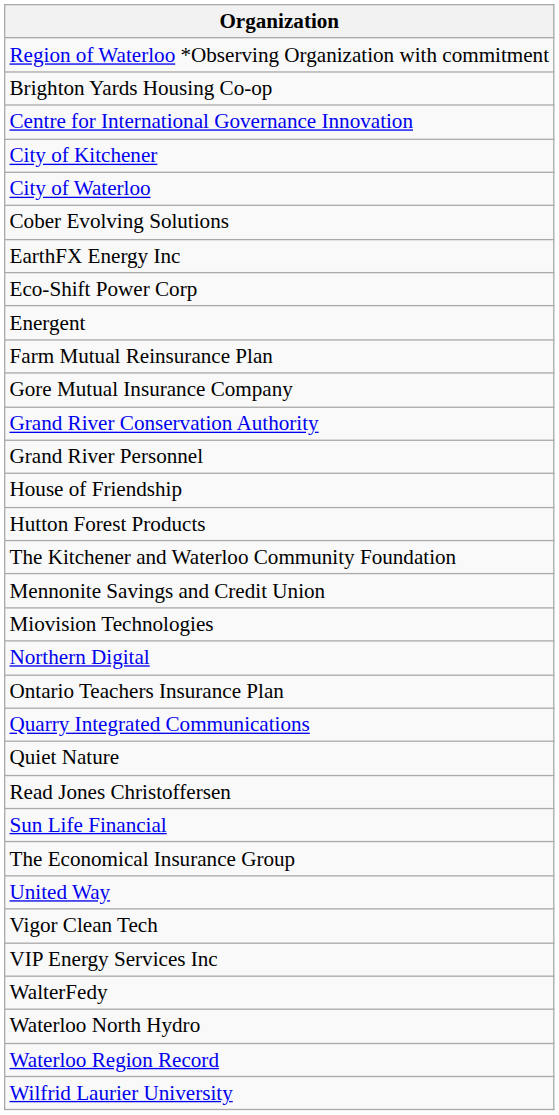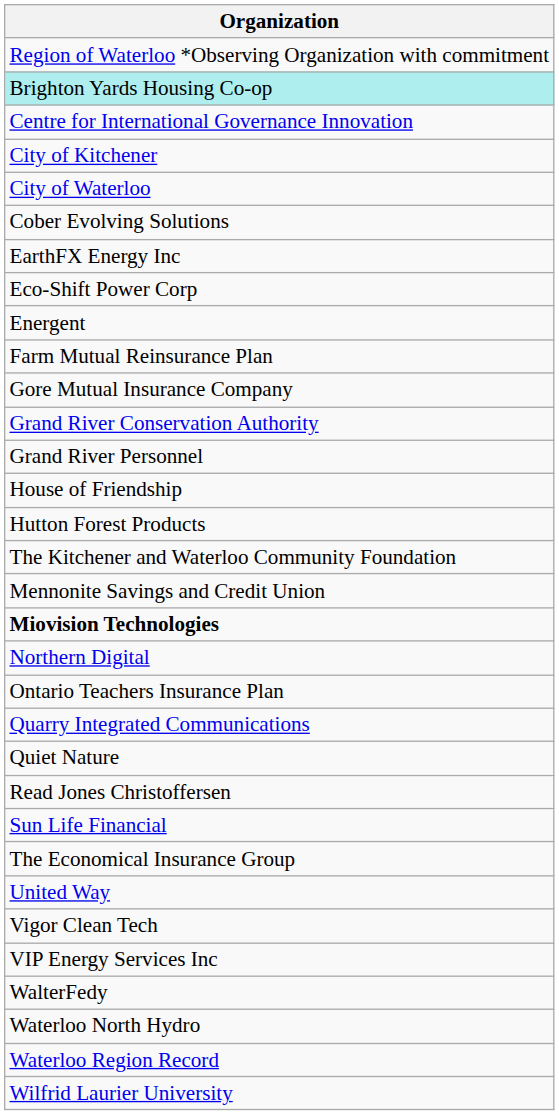(141, 88) no background -> (141, 88) paleturquoise background
(112, 624) normal -> (114, 624) bold
